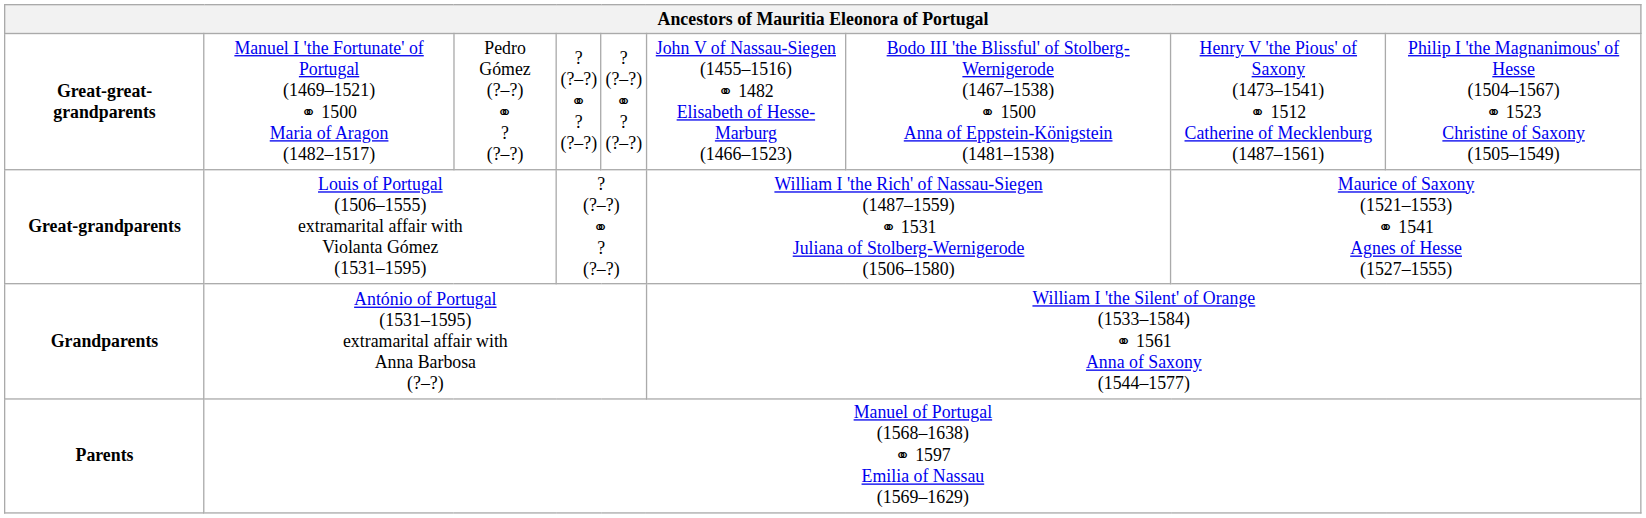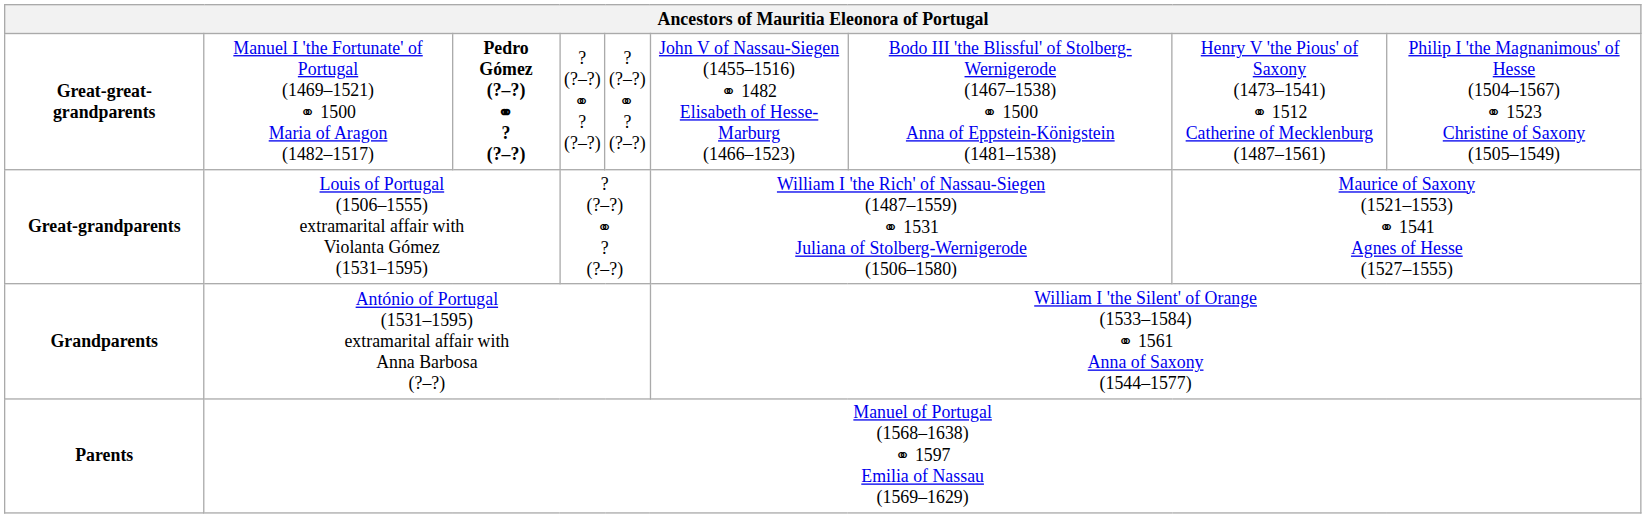(505, 101) normal -> (506, 101) bold
